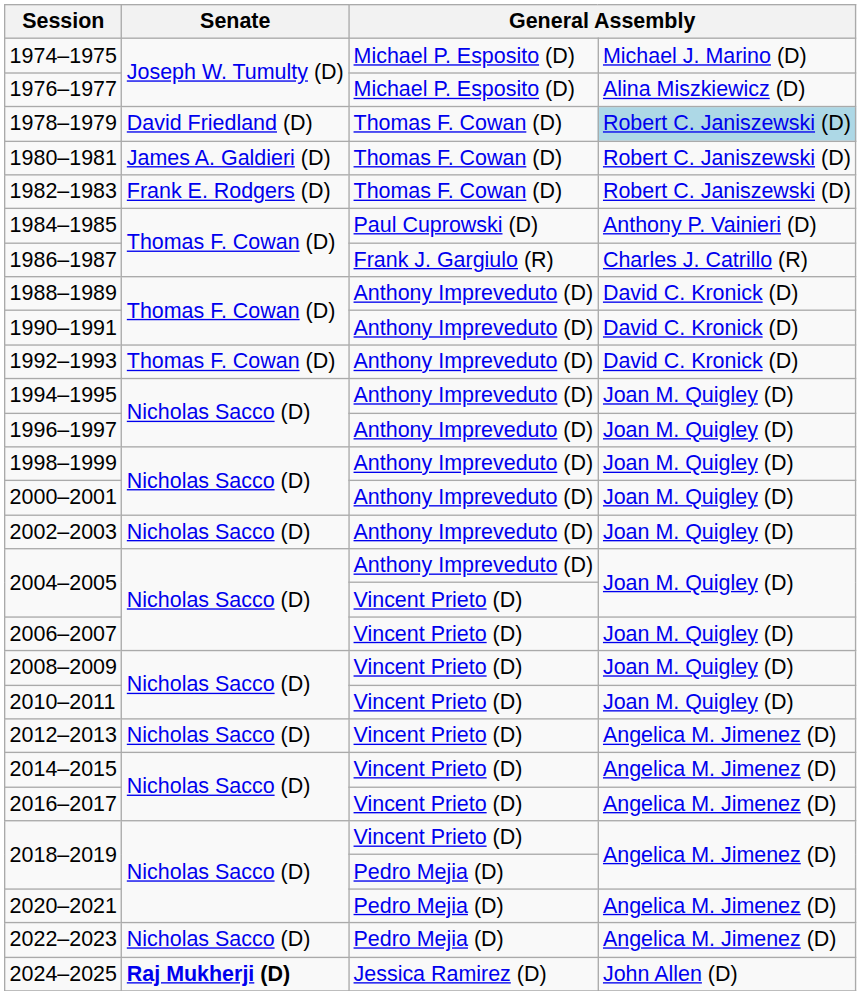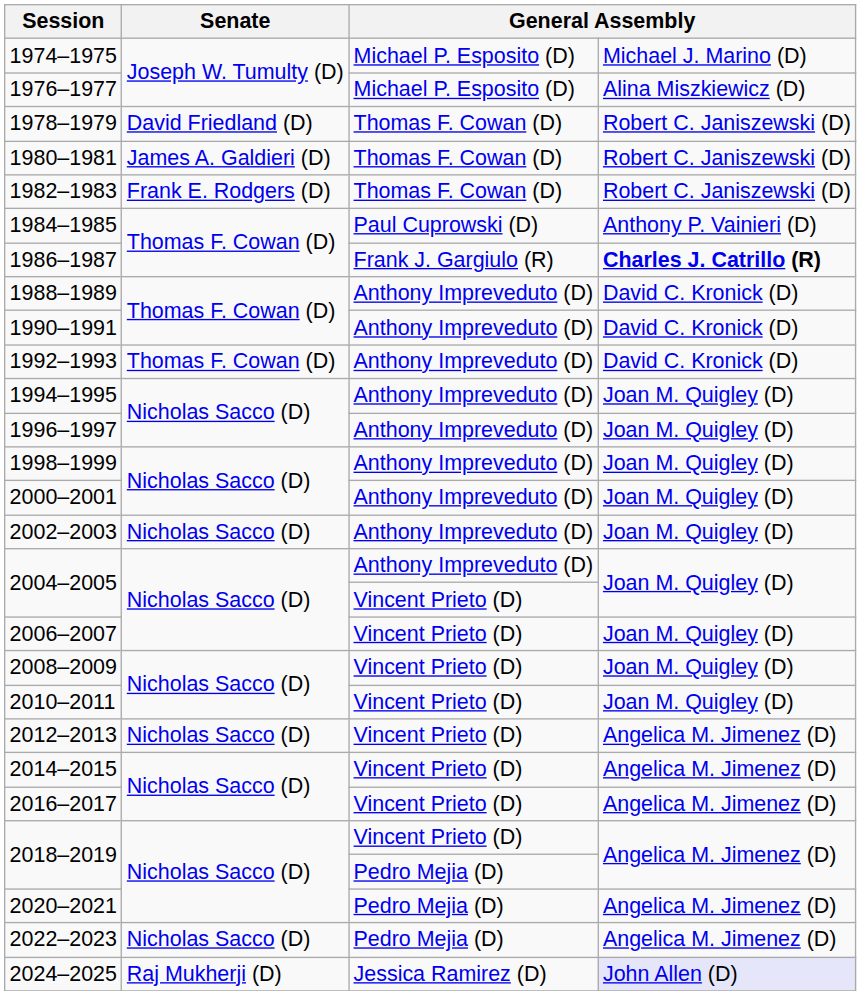(727, 123) lightblue background -> (727, 123) no background
(705, 259) normal -> (712, 259) bold
(208, 973) bold -> (204, 973) normal
(670, 973) no background -> (670, 973) lavender background
